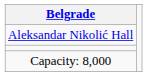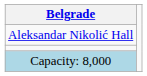(71, 61) no background -> (71, 61) lightblue background
